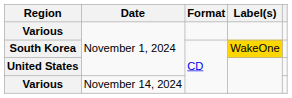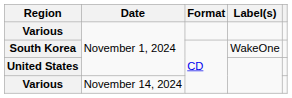(255, 48) gold background -> (255, 48) no background
